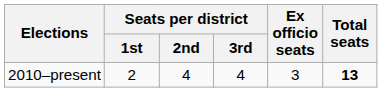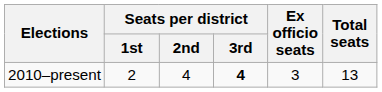(241, 74) normal -> (241, 74) bold
(350, 74) bold -> (350, 74) normal
